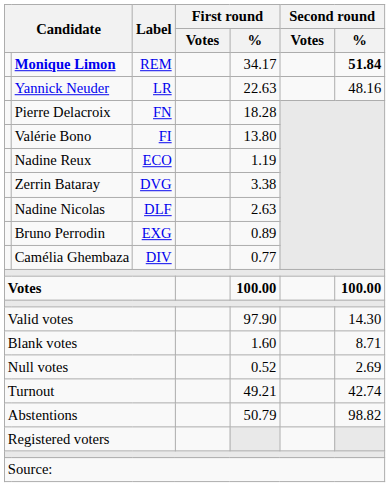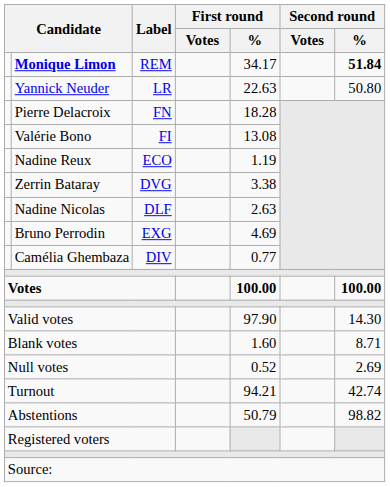(365, 88) 48.16 -> (365, 88) 50.80
(260, 137) 13.80 -> (260, 137) 13.08
(264, 233) 0.89 -> (264, 233) 4.69
(260, 391) 49.21 -> (260, 391) 94.21
